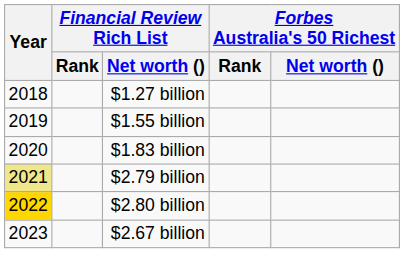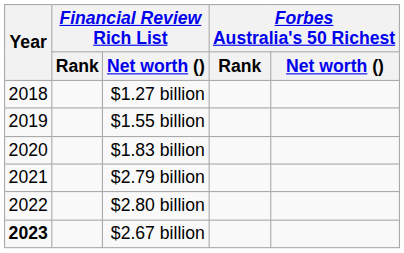(28, 177) khaki background -> (28, 177) no background
(28, 205) gold background -> (28, 205) no background
(28, 233) normal -> (28, 233) bold
